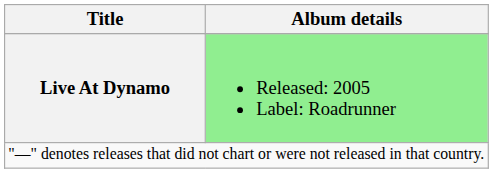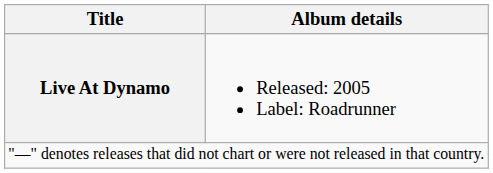(347, 99) lightgreen background -> (347, 99) no background
